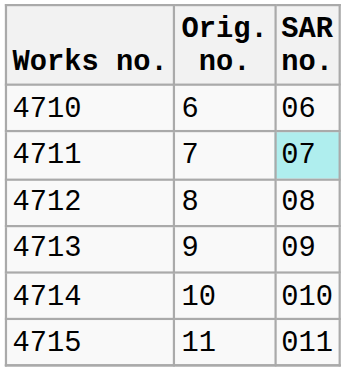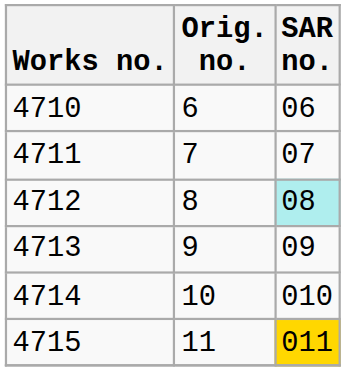(299, 155) paleturquoise background -> (299, 155) no background
(299, 202) no background -> (299, 202) paleturquoise background
(307, 343) no background -> (307, 343) gold background
